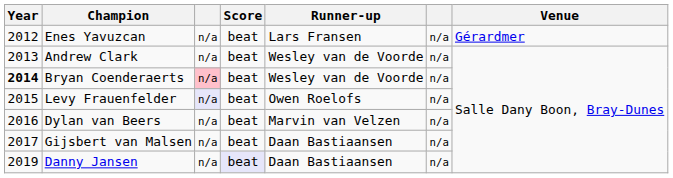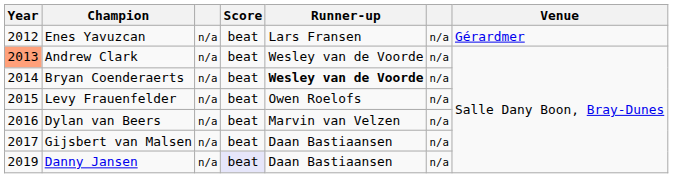(23, 57) no background -> (23, 57) lightsalmon background
(23, 78) bold -> (23, 78) normal
(208, 79) pink background -> (208, 79) no background
(346, 78) normal -> (346, 78) bold
(208, 100) lavender background -> (208, 100) no background
